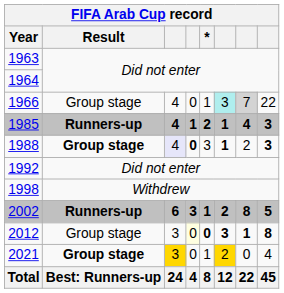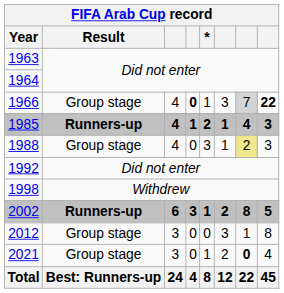(193, 102) normal -> (193, 102) bold
(225, 102) paleturquoise background -> (225, 102) no background
(268, 102) normal -> (268, 102) bold
(104, 146) bold -> (104, 146) normal
(175, 146) lavender background -> (175, 146) no background
(193, 146) bold -> (193, 146) normal
(225, 146) bold -> (225, 146) normal
(247, 146) no background -> (247, 146) khaki background
(268, 146) bold -> (268, 146) normal
(193, 233) lightyellow background -> (193, 233) no background
(207, 233) bold -> (207, 233) normal
(225, 233) bold -> (225, 233) normal
(247, 233) bold -> (247, 233) normal
(268, 233) bold -> (268, 233) normal
(104, 255) bold -> (104, 255) normal
(175, 255) gold background -> (175, 255) no background
(225, 255) gold background -> (225, 255) no background
(247, 255) normal -> (247, 255) bold
